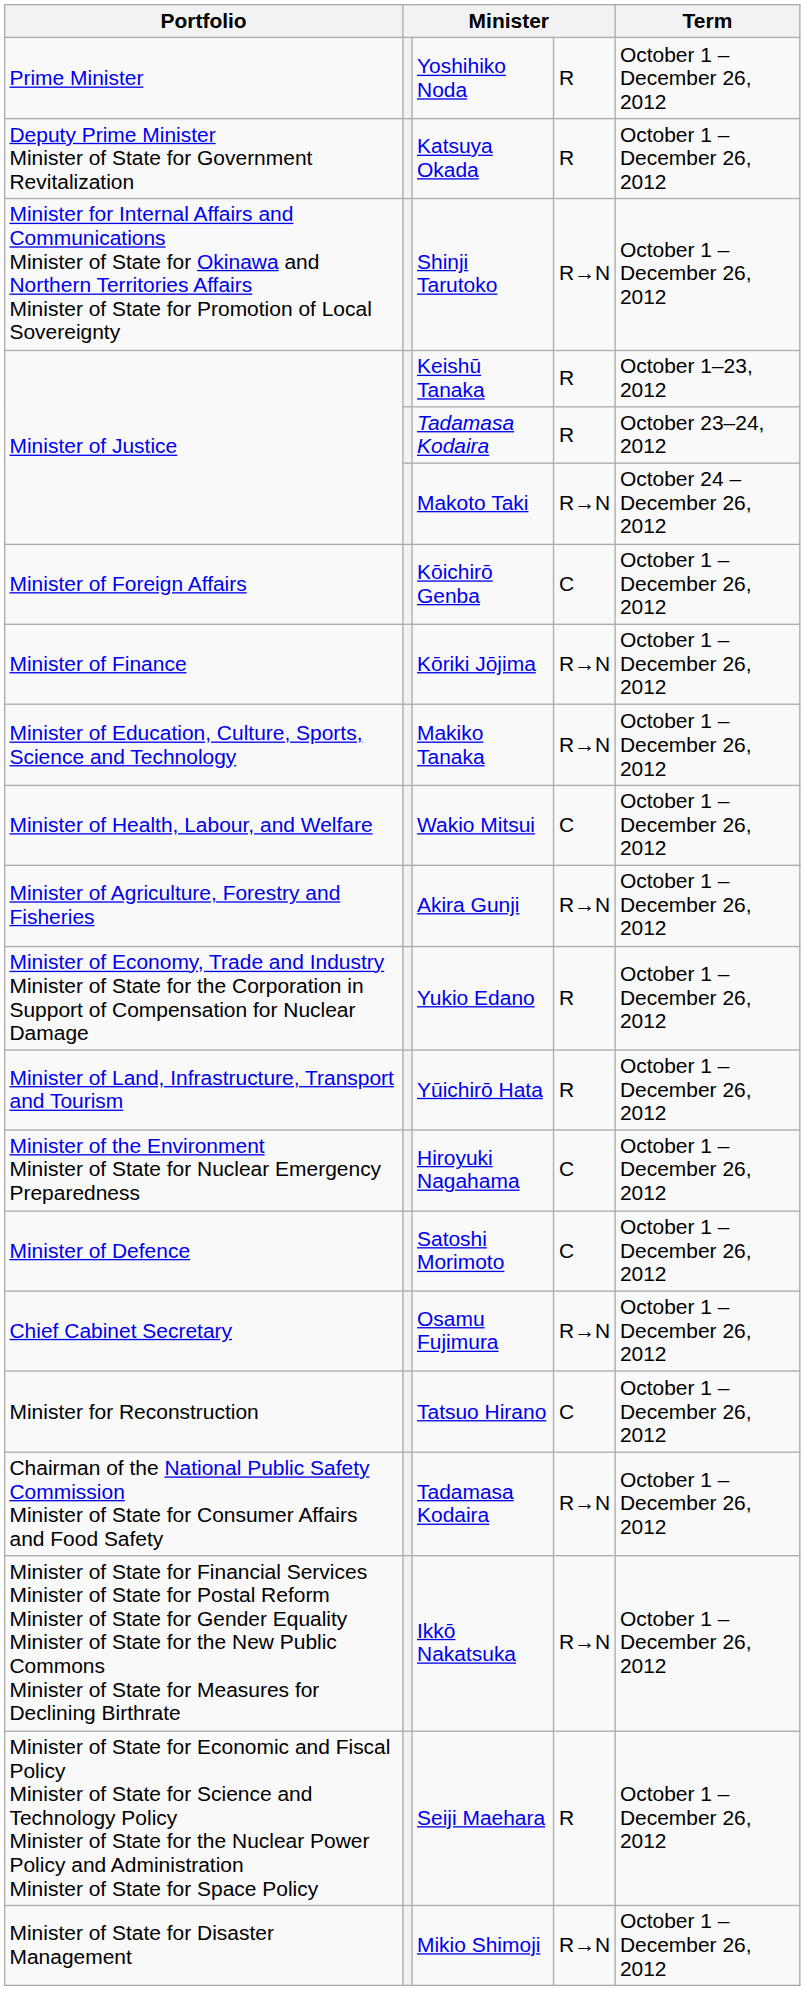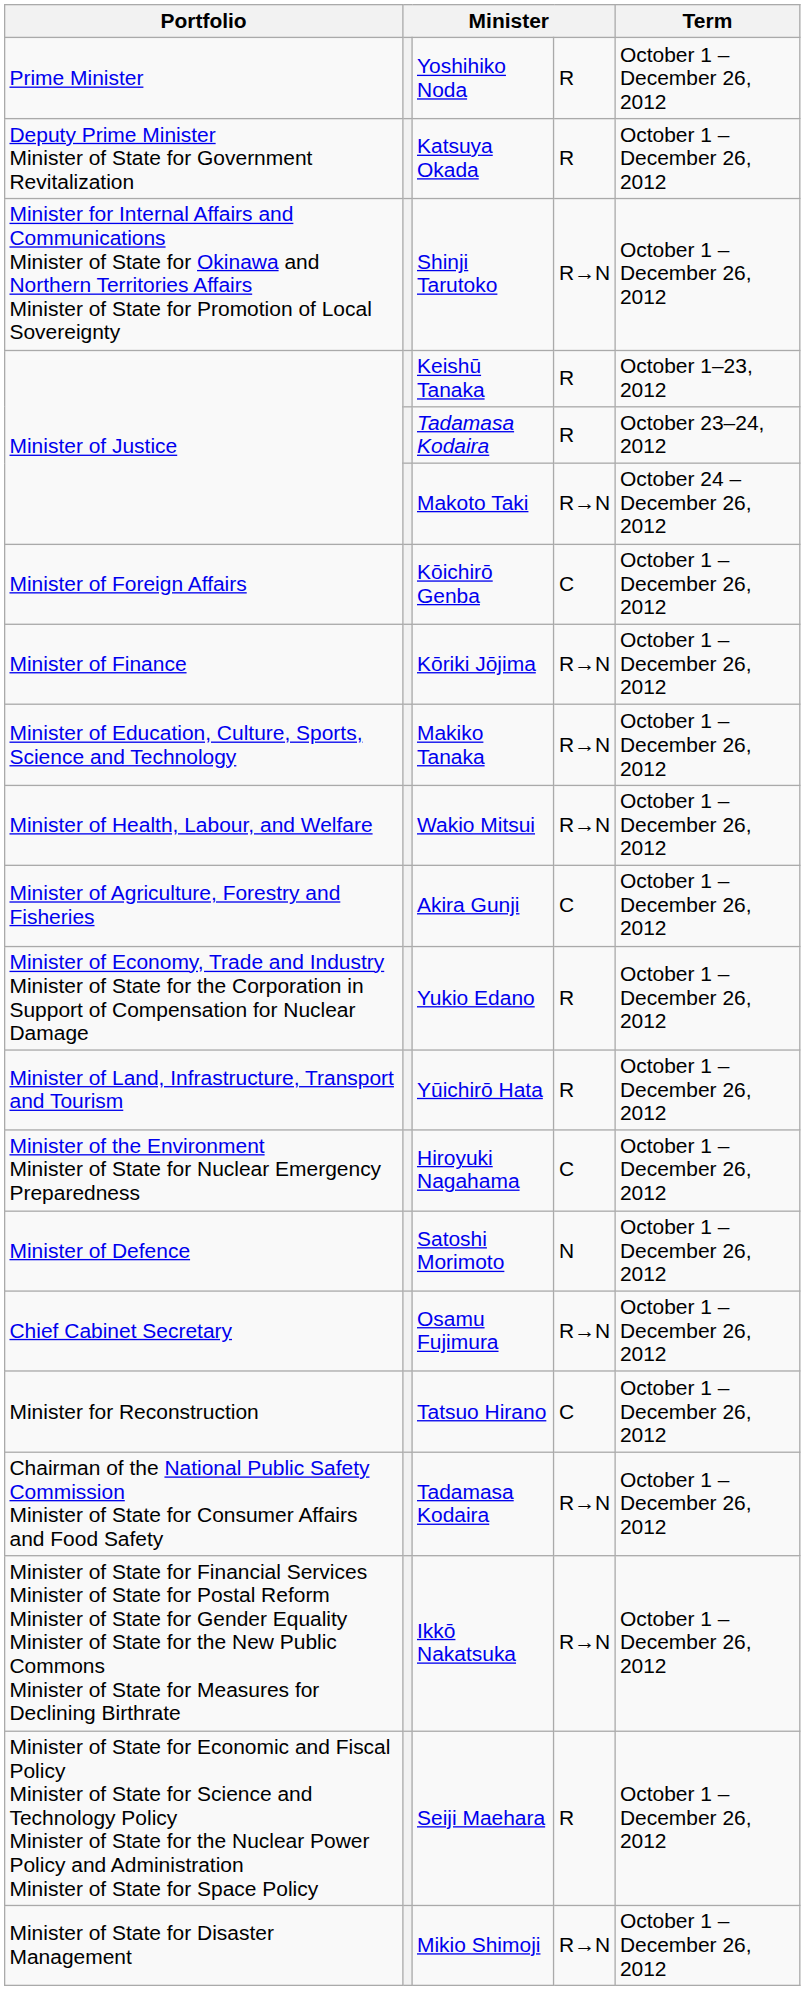(567, 825) C -> (585, 825) R→N
(585, 905) R→N -> (567, 905) C
(567, 1250) C -> (567, 1250) N
